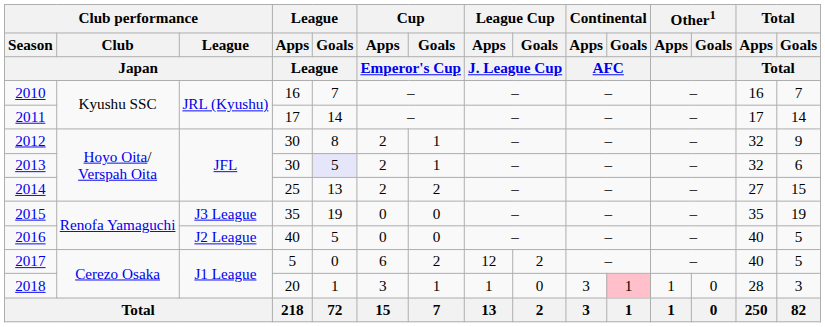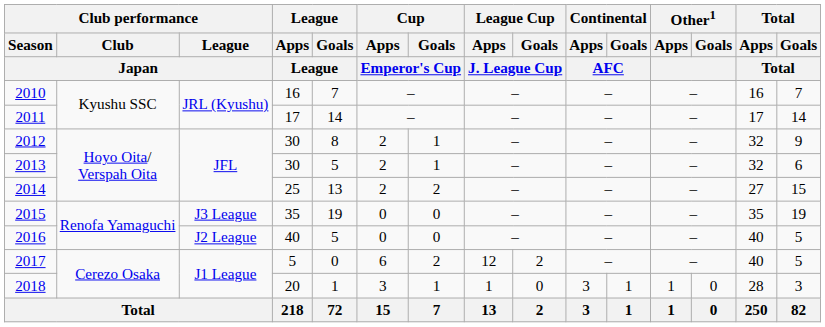(335, 165) lavender background -> (335, 165) no background
(629, 285) pink background -> (629, 285) no background
